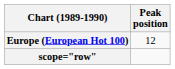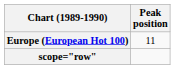(150, 40) 12 -> (150, 40) 11
